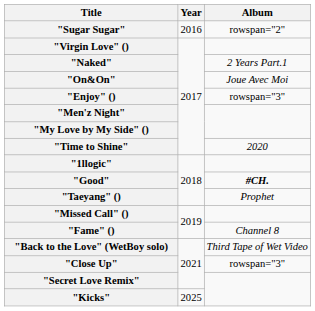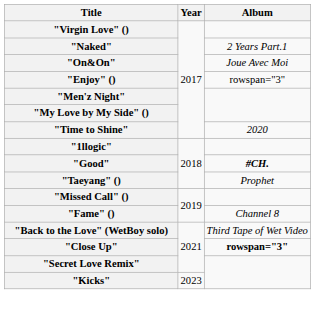- row: (91, 29)
(257, 264) normal -> (257, 247) bold
(191, 297) 2025 -> (191, 280) 2023
